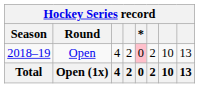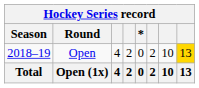(141, 53) pink background -> (141, 53) no background
(186, 53) no background -> (186, 53) gold background
